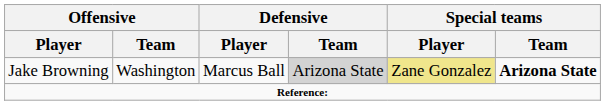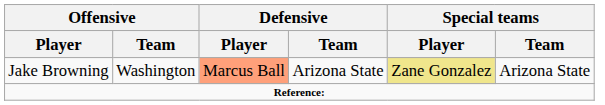(244, 70) no background -> (244, 70) lightsalmon background
(338, 70) lightgrey background -> (338, 70) no background
(548, 70) bold -> (545, 70) normal
